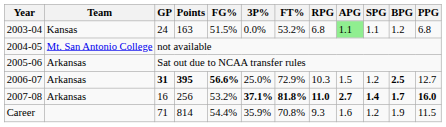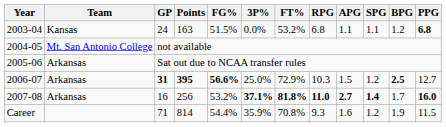(345, 29) lightgreen background -> (345, 29) no background
(424, 29) normal -> (424, 29) bold
(398, 96) bold -> (398, 96) normal
